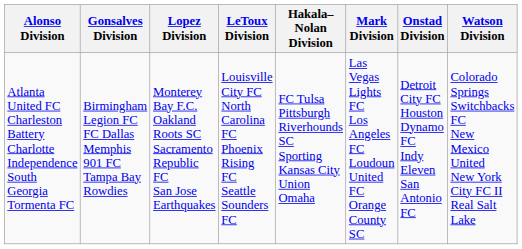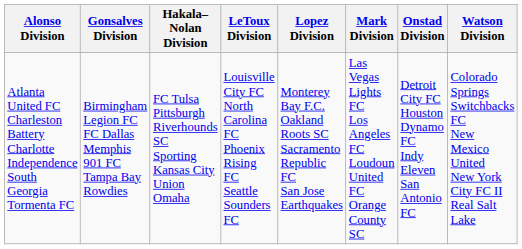columns swapped: (311, 28) <-> (184, 28)
